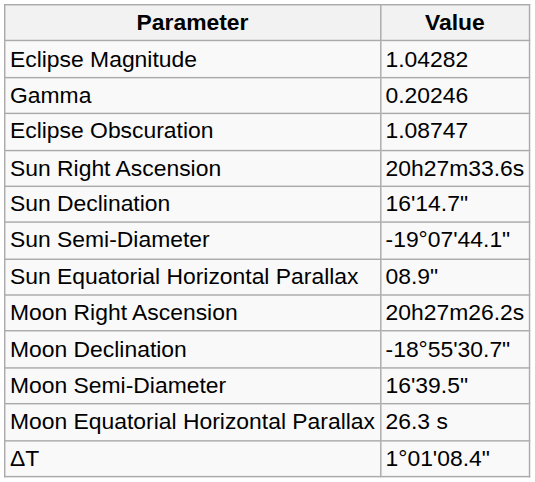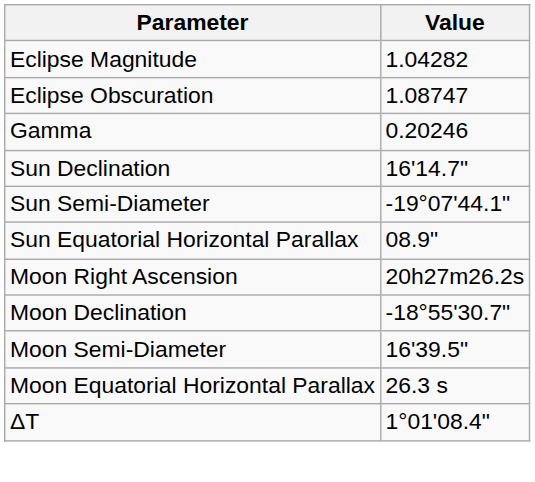rows swapped: (112, 131) <-> (51, 95)
- row: (116, 167)
